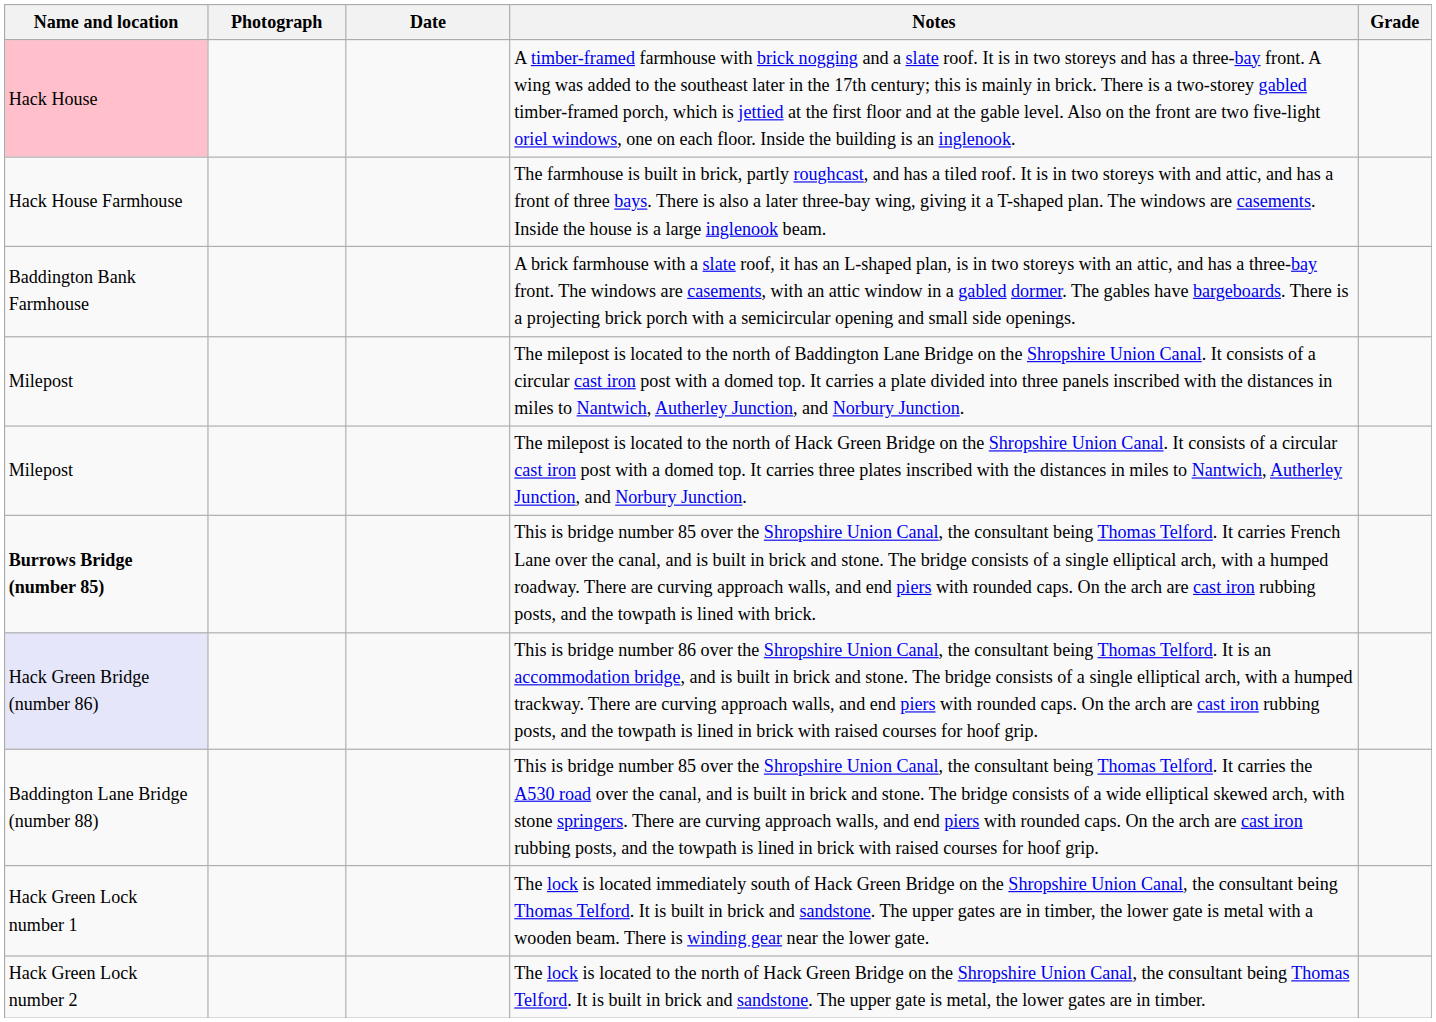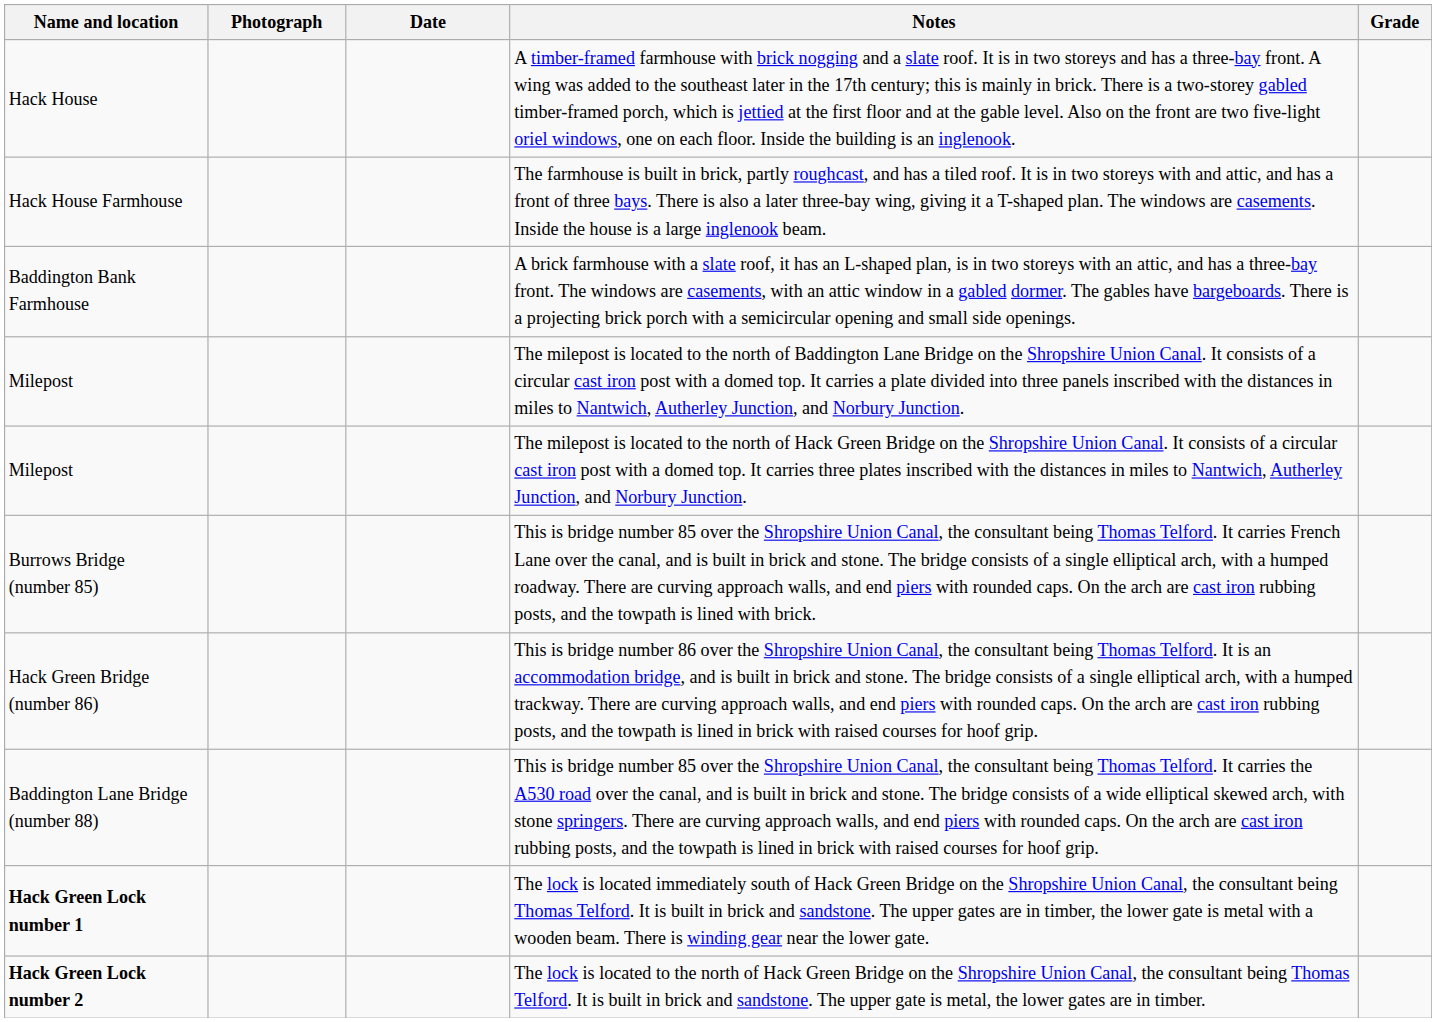(53, 98) pink background -> (53, 98) no background
(71, 573) bold -> (67, 573) normal
(79, 690) lavender background -> (79, 690) no background
(73, 910) normal -> (77, 910) bold
(73, 986) normal -> (77, 986) bold
